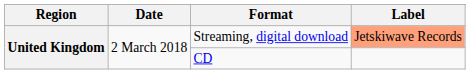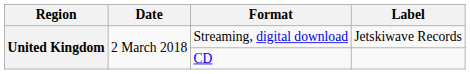(408, 36) lightsalmon background -> (408, 36) no background
